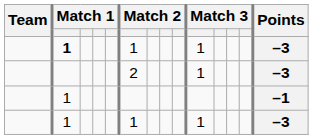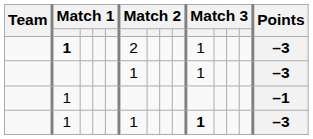(134, 48) 1 -> (134, 48) 2
(134, 73) 2 -> (134, 73) 1
(201, 122) normal -> (201, 122) bold
